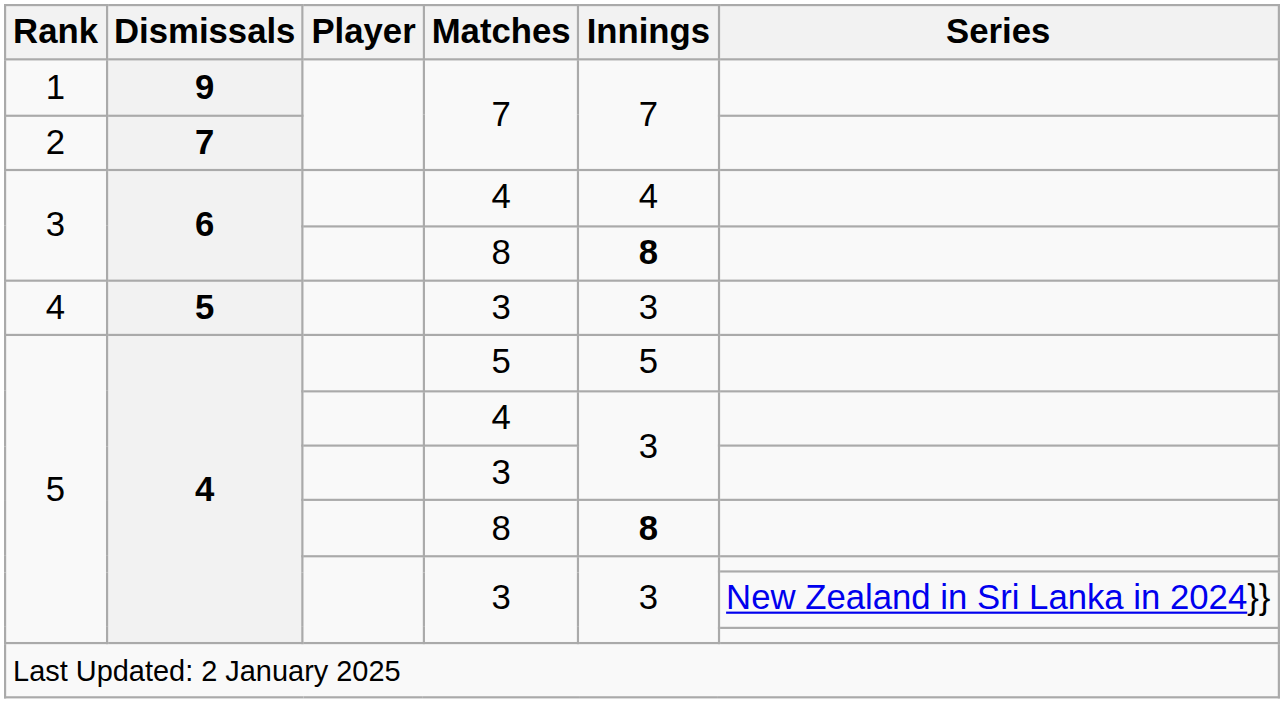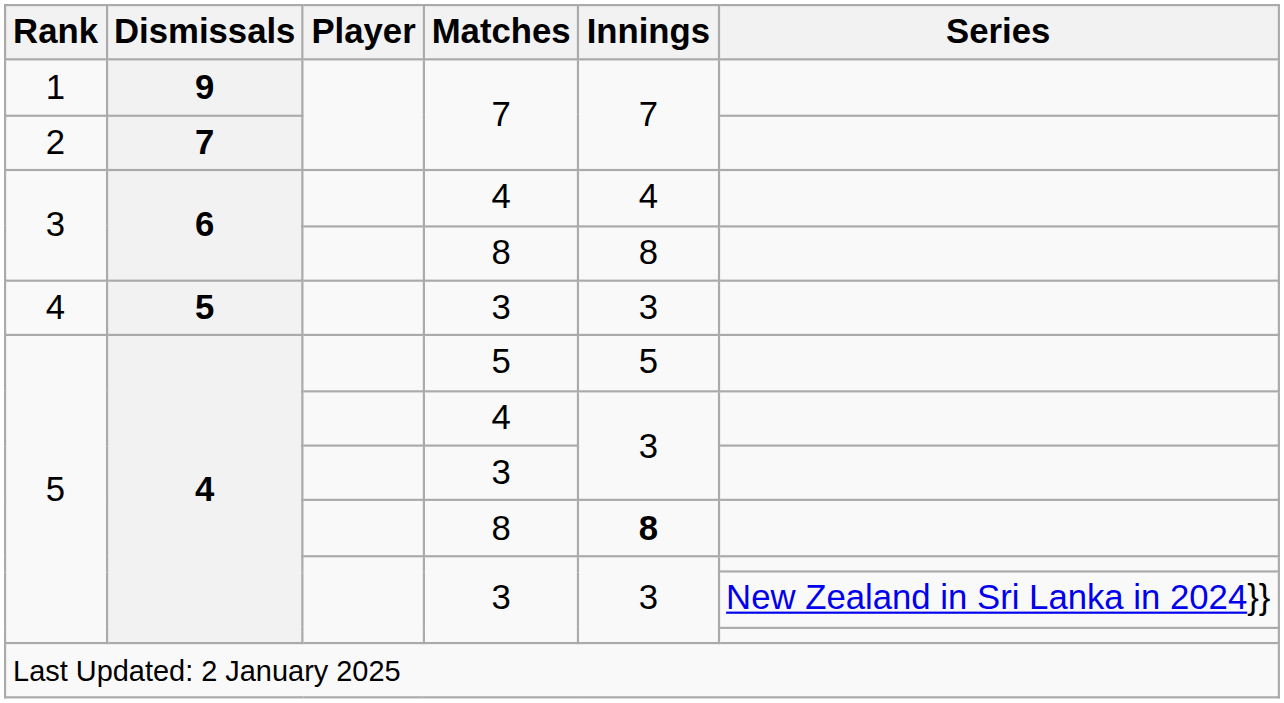(648, 252) bold -> (648, 252) normal
